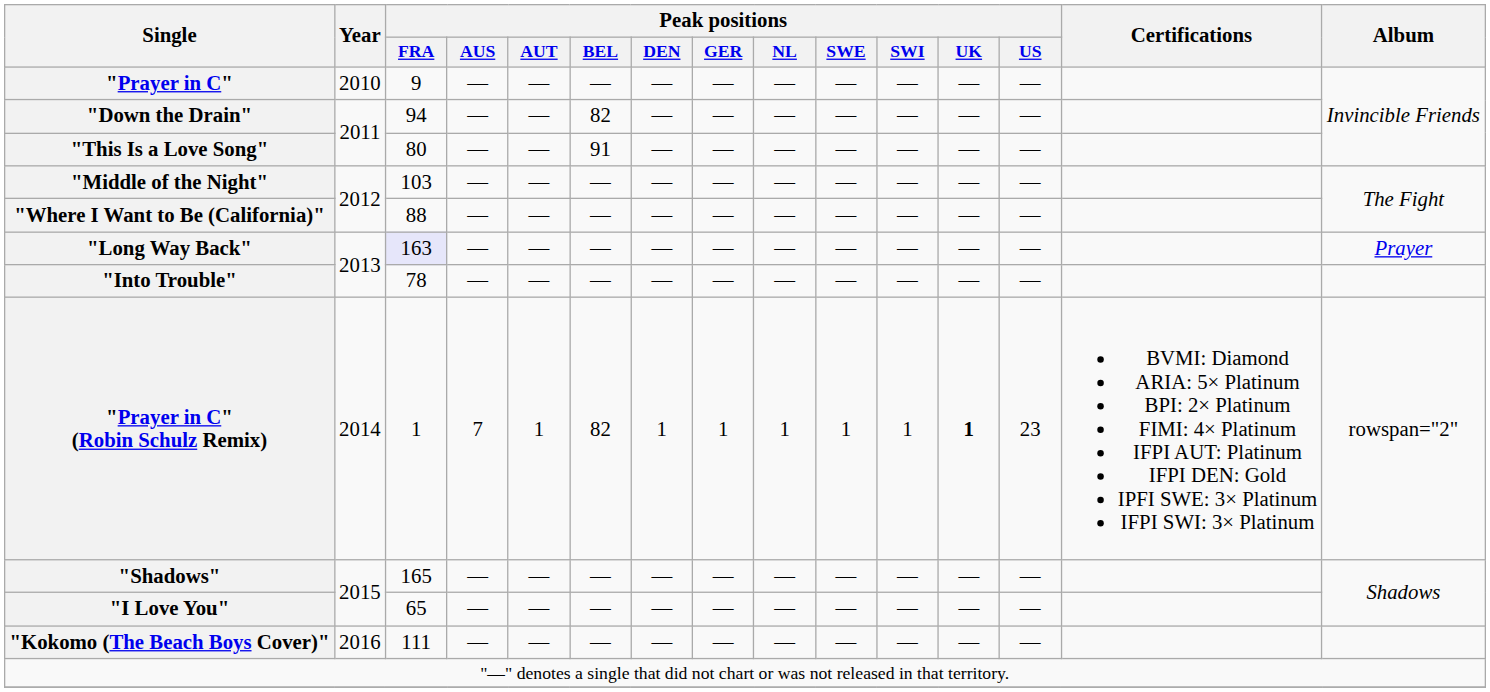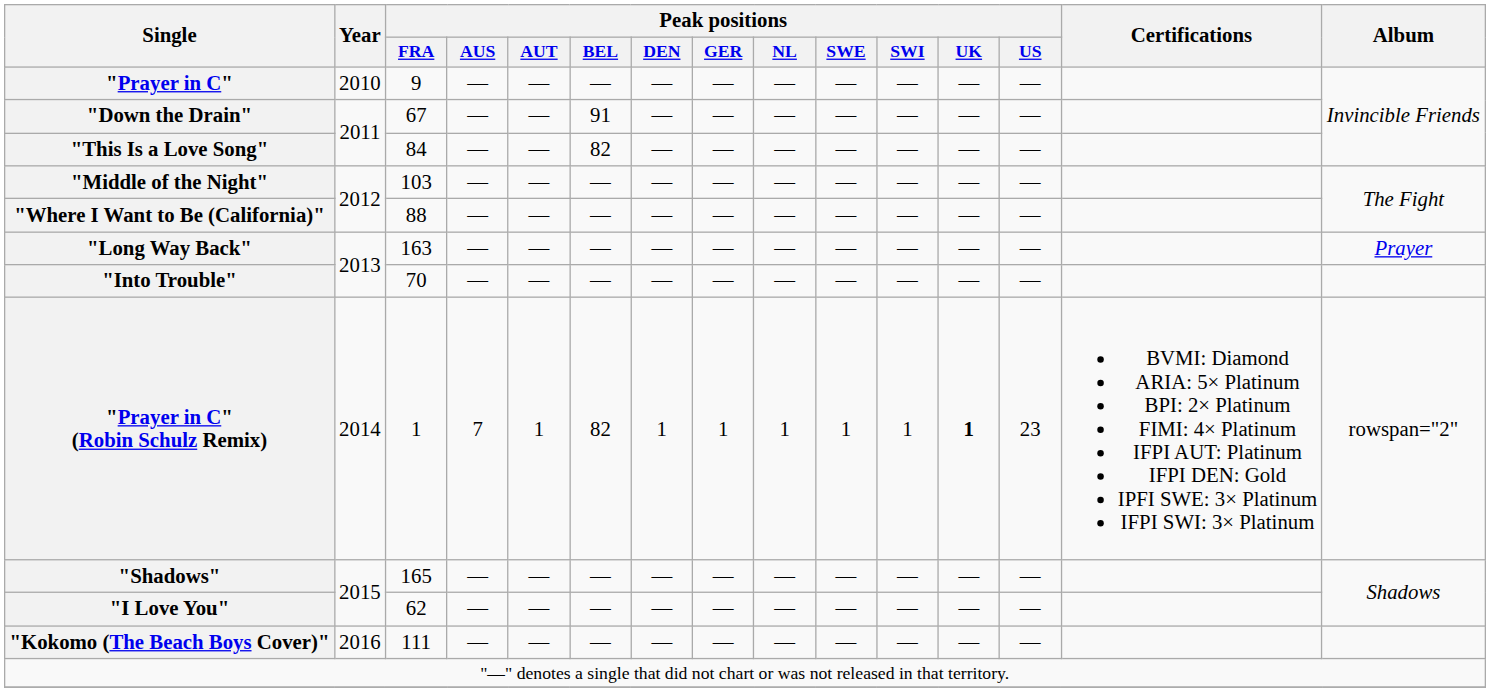(416, 116) 94 -> (416, 116) 67
(600, 116) 82 -> (600, 116) 91
(416, 149) 80 -> (416, 149) 84
(600, 149) 91 -> (600, 149) 82
(416, 248) lavender background -> (416, 248) no background
(416, 281) 78 -> (416, 281) 70
(416, 608) 65 -> (416, 608) 62
